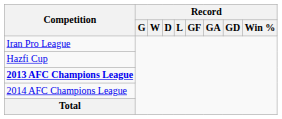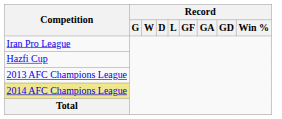(70, 75) bold -> (67, 75) normal
(67, 91) no background -> (67, 91) khaki background
